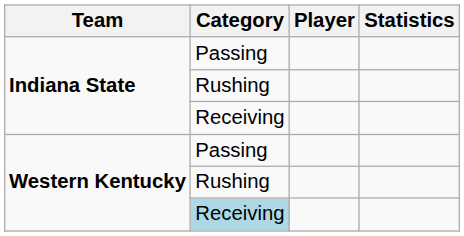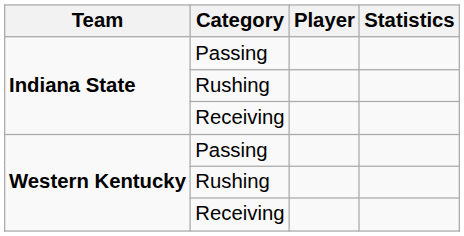(240, 214) lightblue background -> (240, 214) no background
